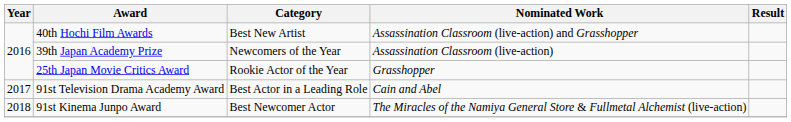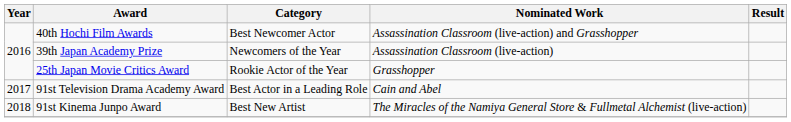(267, 32) Best New Artist -> (282, 32) Best Newcomer Actor
(282, 107) Best Newcomer Actor -> (267, 107) Best New Artist
